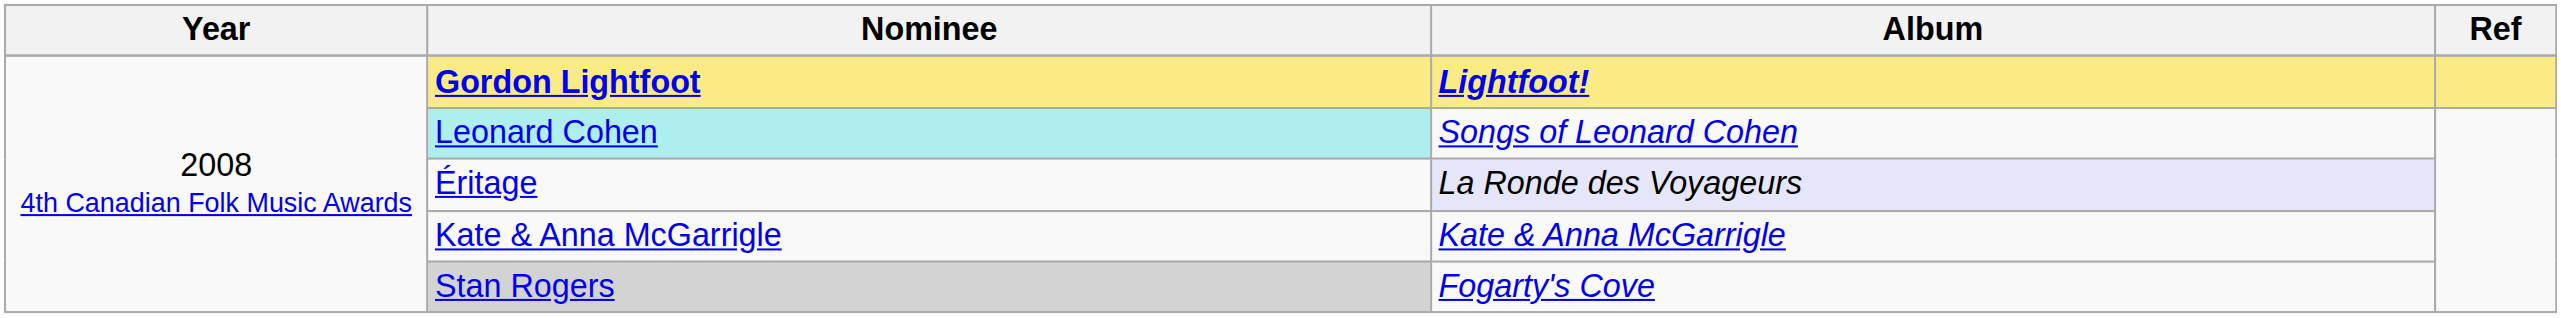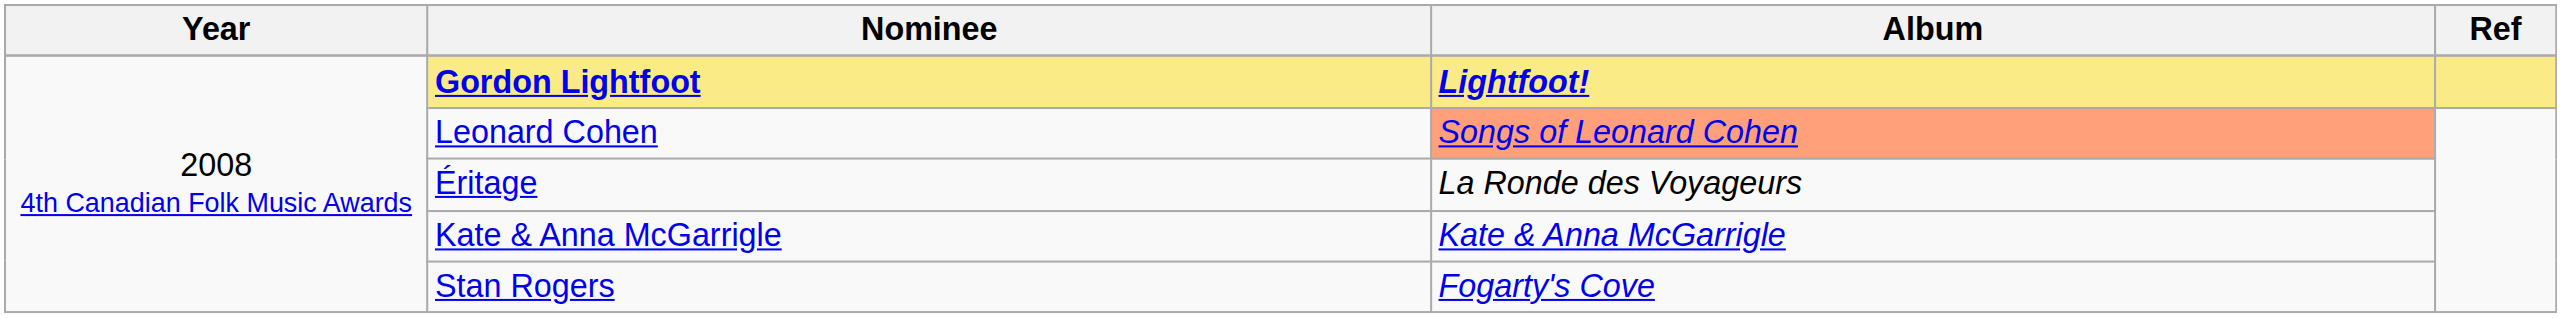(546, 132) paleturquoise background -> (546, 132) no background
(1618, 132) no background -> (1618, 132) lightsalmon background
(1620, 183) lavender background -> (1620, 183) no background
(525, 286) lightgrey background -> (525, 286) no background
